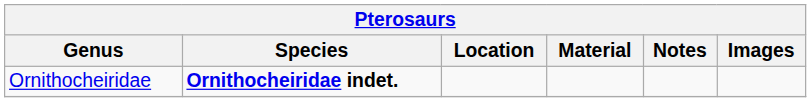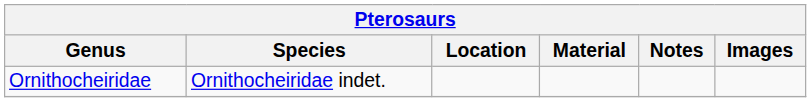(292, 81) bold -> (288, 81) normal
